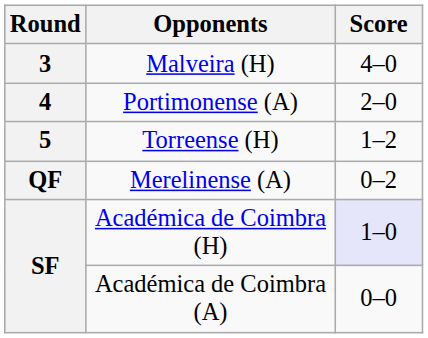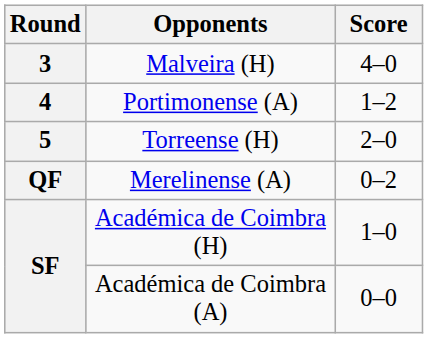(379, 102) 2–0 -> (379, 102) 1–2
(379, 140) 1–2 -> (379, 140) 2–0
(379, 232) lavender background -> (379, 232) no background
